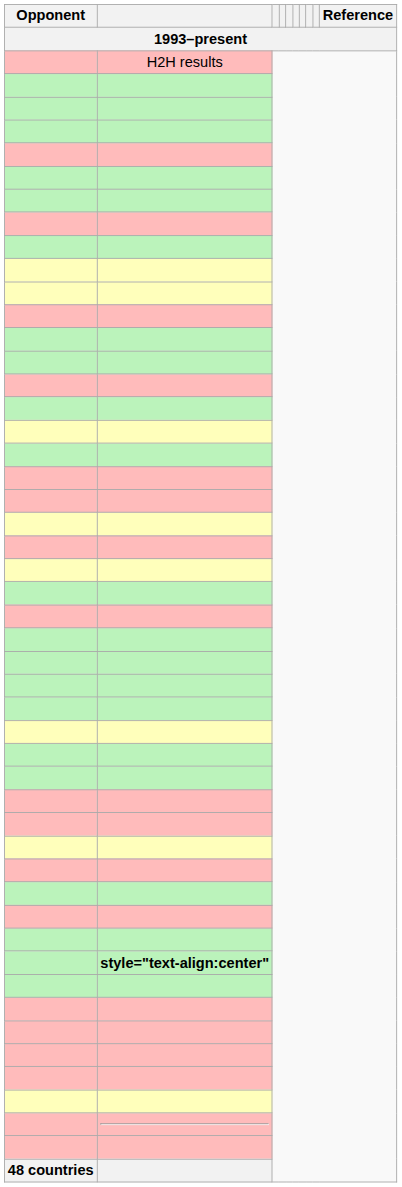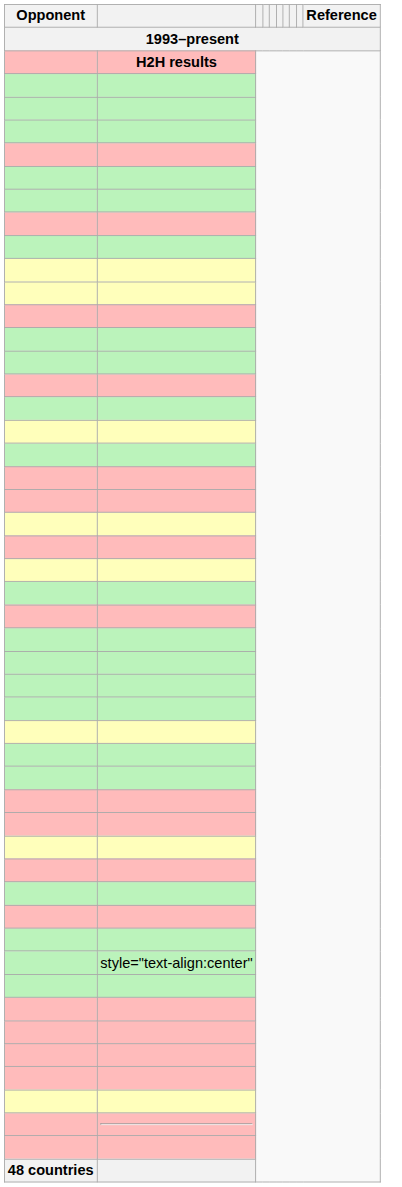(185, 62) normal -> (176, 62) bold
(185, 962) bold -> (176, 962) normal
